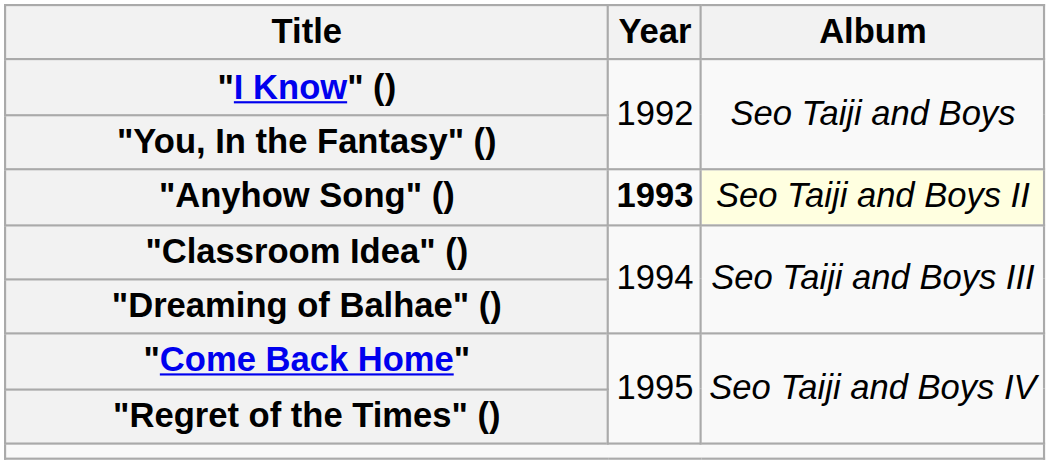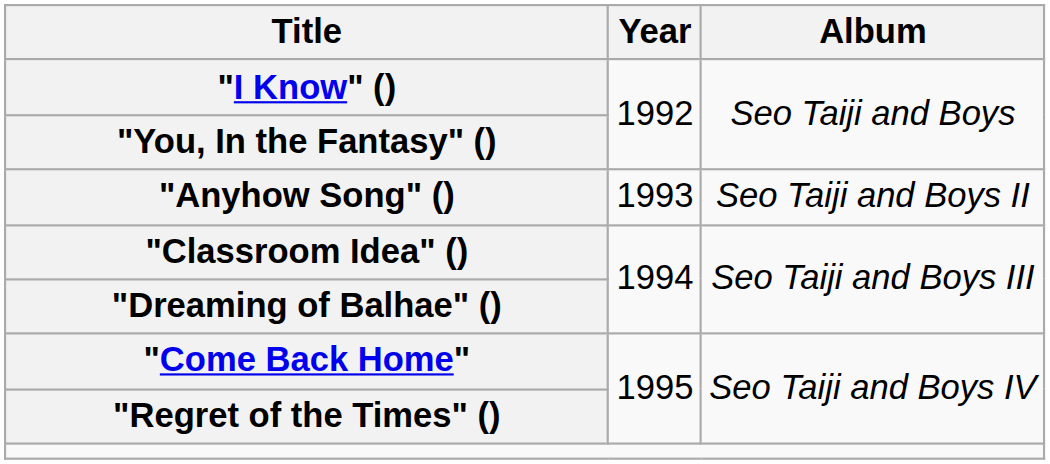(655, 196) bold -> (655, 196) normal
(873, 196) lightyellow background -> (873, 196) no background
